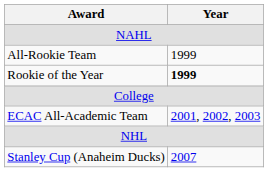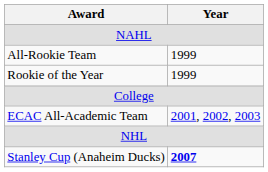(184, 75) bold -> (184, 75) normal
(184, 156) normal -> (184, 156) bold
